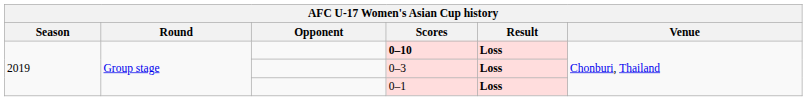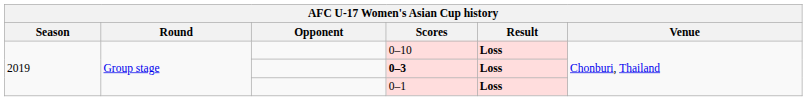(400, 50) bold -> (400, 50) normal
(397, 68) normal -> (397, 68) bold
